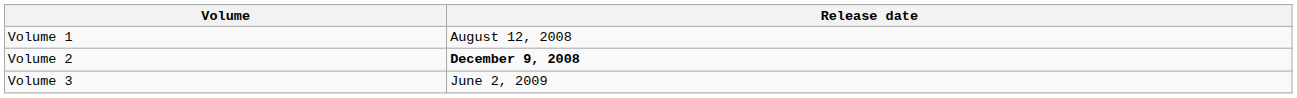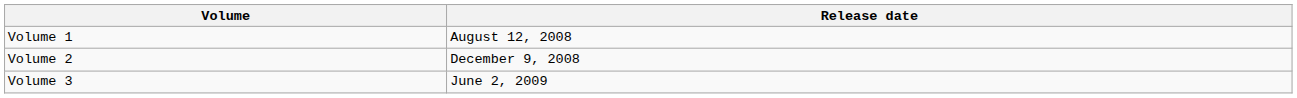(515, 60) bold -> (515, 60) normal
